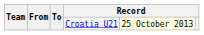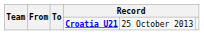(92, 24) normal -> (92, 24) bold
(157, 24) lightyellow background -> (157, 24) no background
